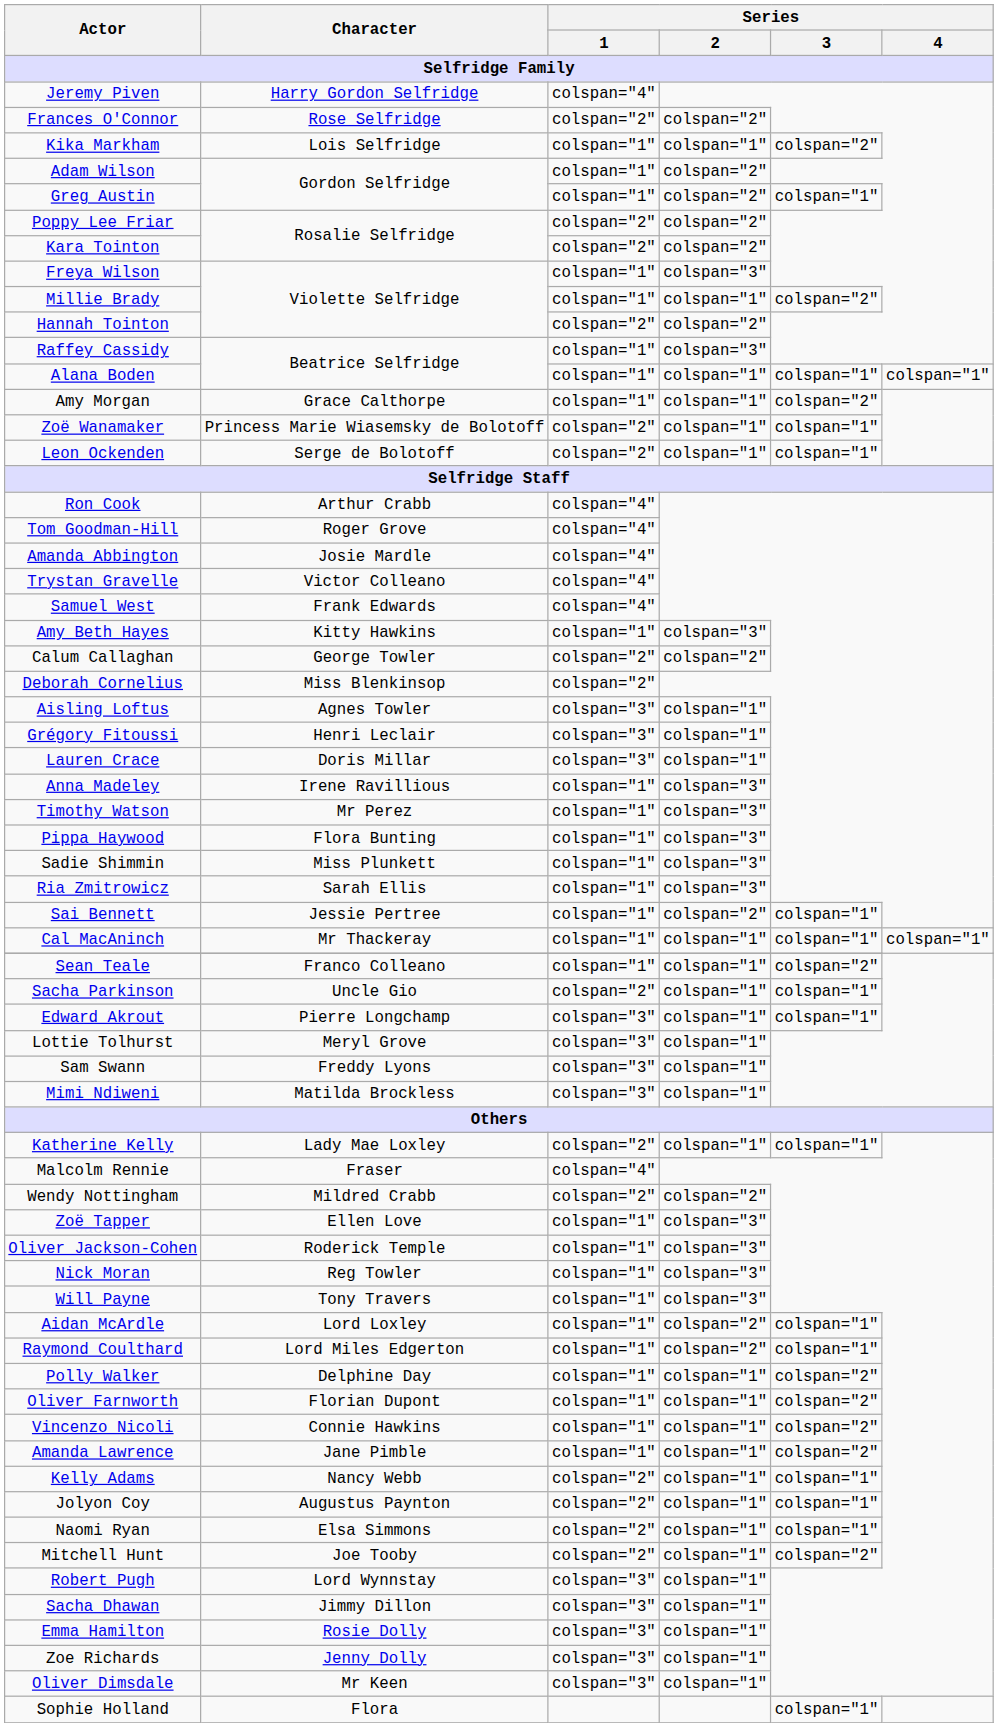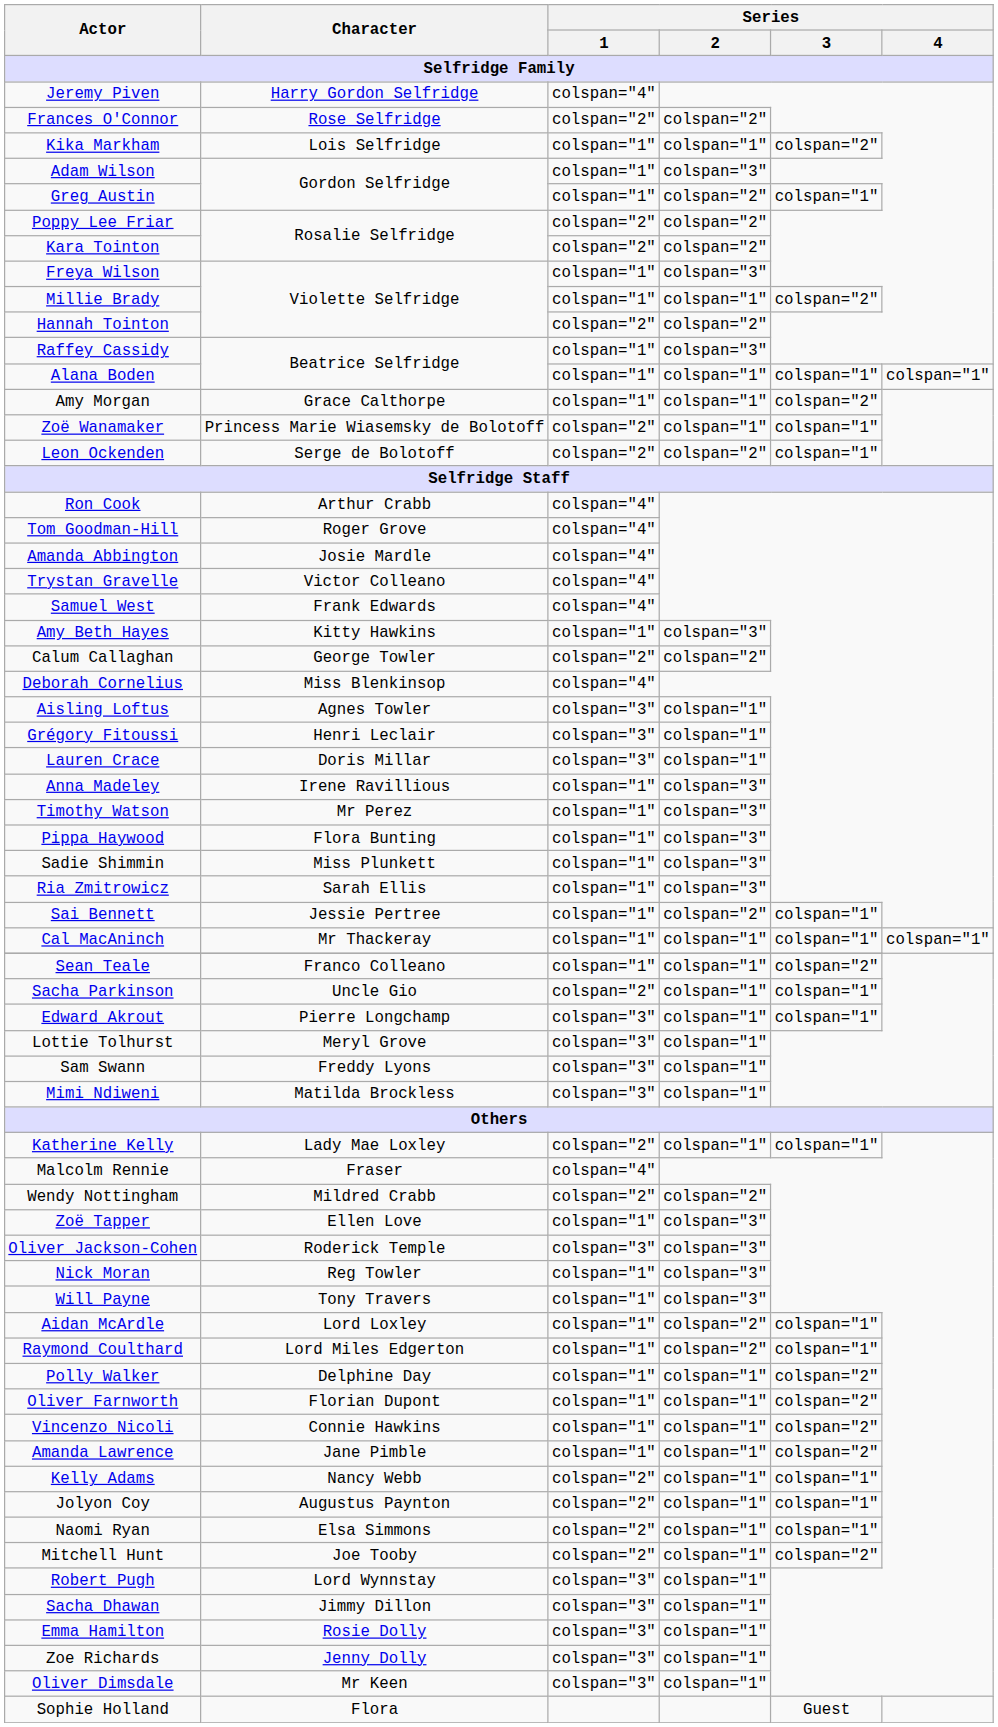(715, 171) colspan="2" -> (715, 171) colspan="3"
(715, 453) colspan="1" -> (715, 453) colspan="2"
(604, 684) colspan="2" -> (604, 684) colspan="4"
(604, 1248) colspan="1" -> (604, 1248) colspan="3"
(827, 1709) colspan="1" -> (827, 1709) Guest
